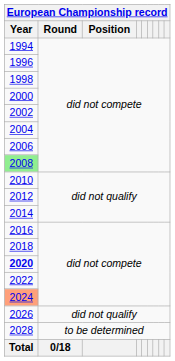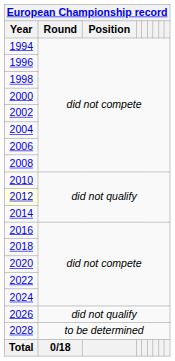(21, 163) lightgreen background -> (21, 163) no background
(21, 197) no background -> (21, 197) lightyellow background
(21, 264) bold -> (21, 264) normal
(21, 297) lightsalmon background -> (21, 297) no background
